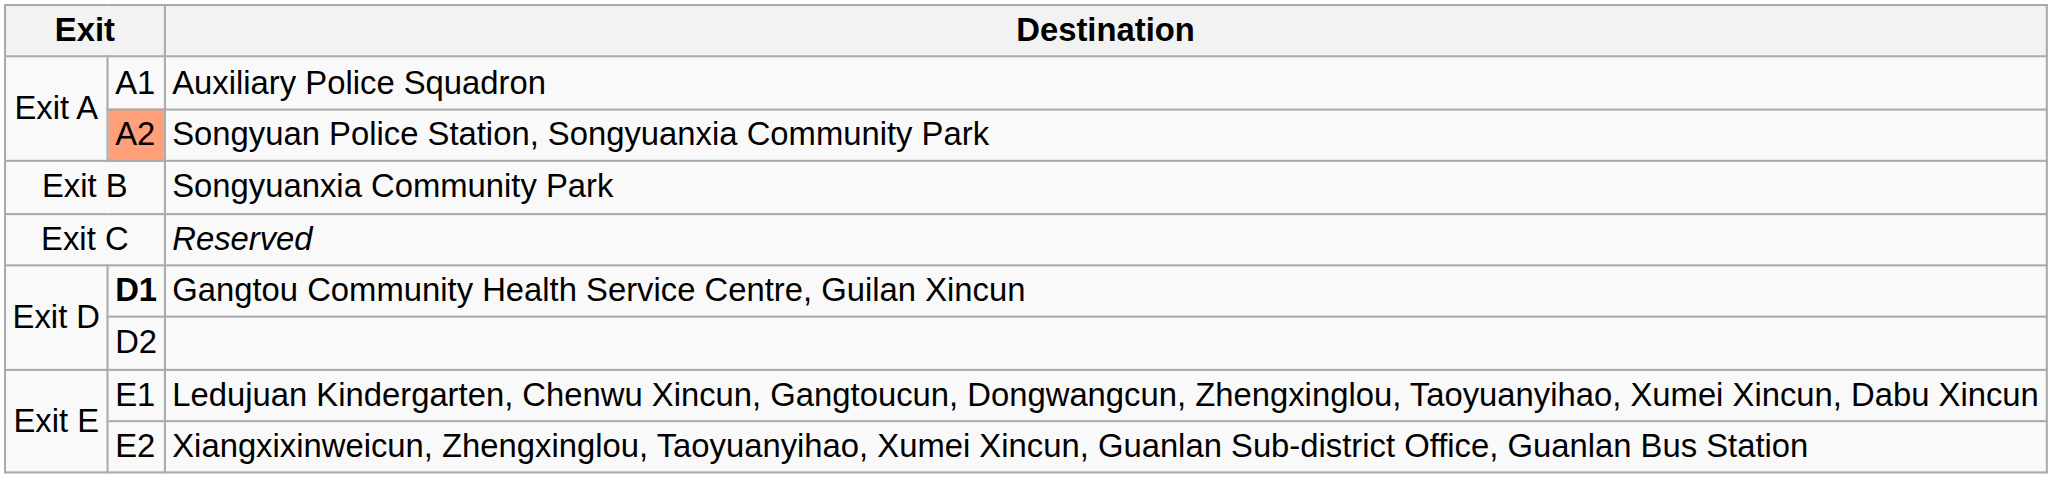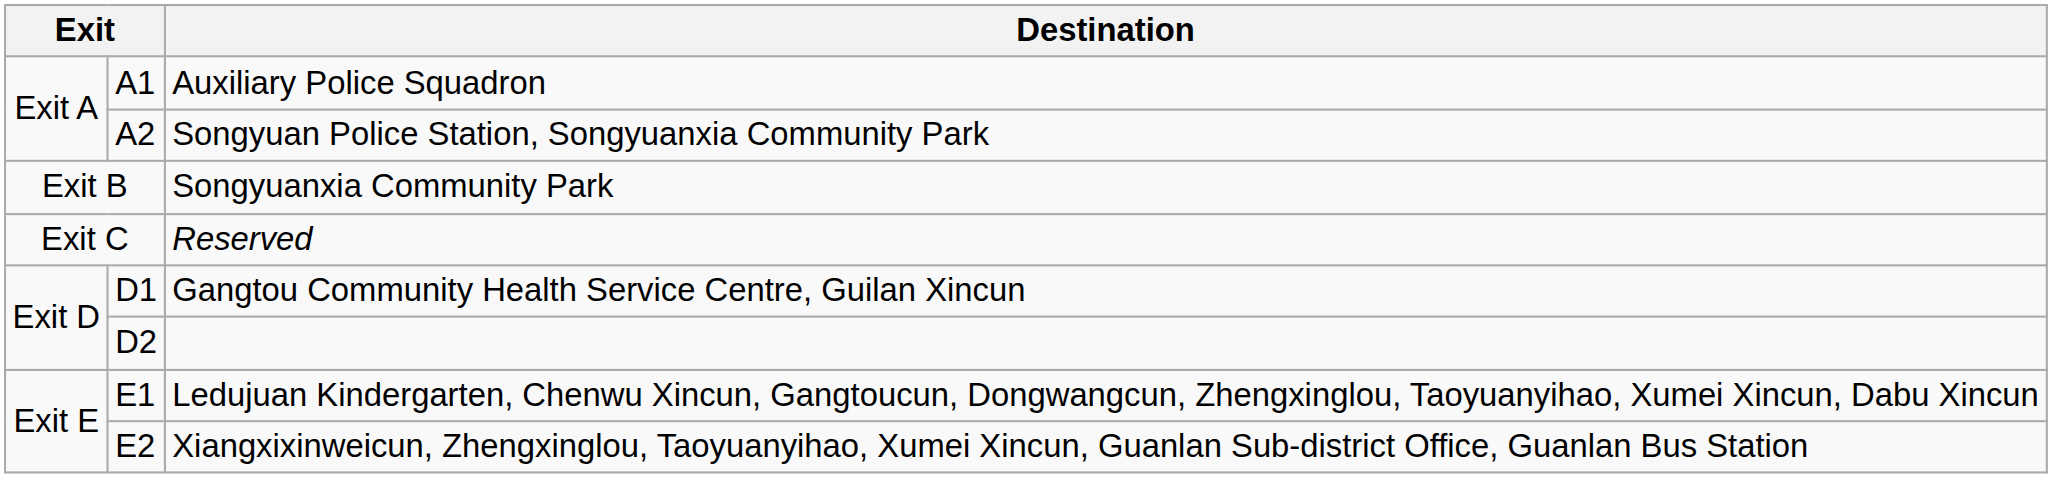(135, 134) lightsalmon background -> (135, 134) no background
(136, 290) bold -> (136, 290) normal
